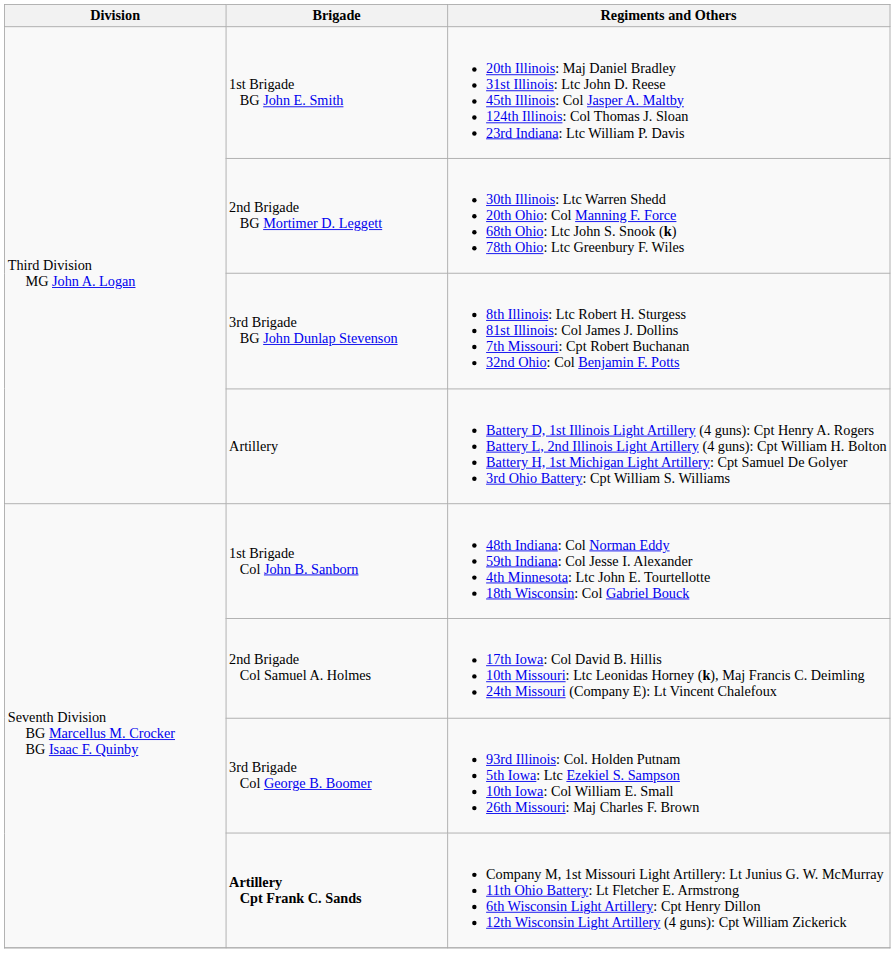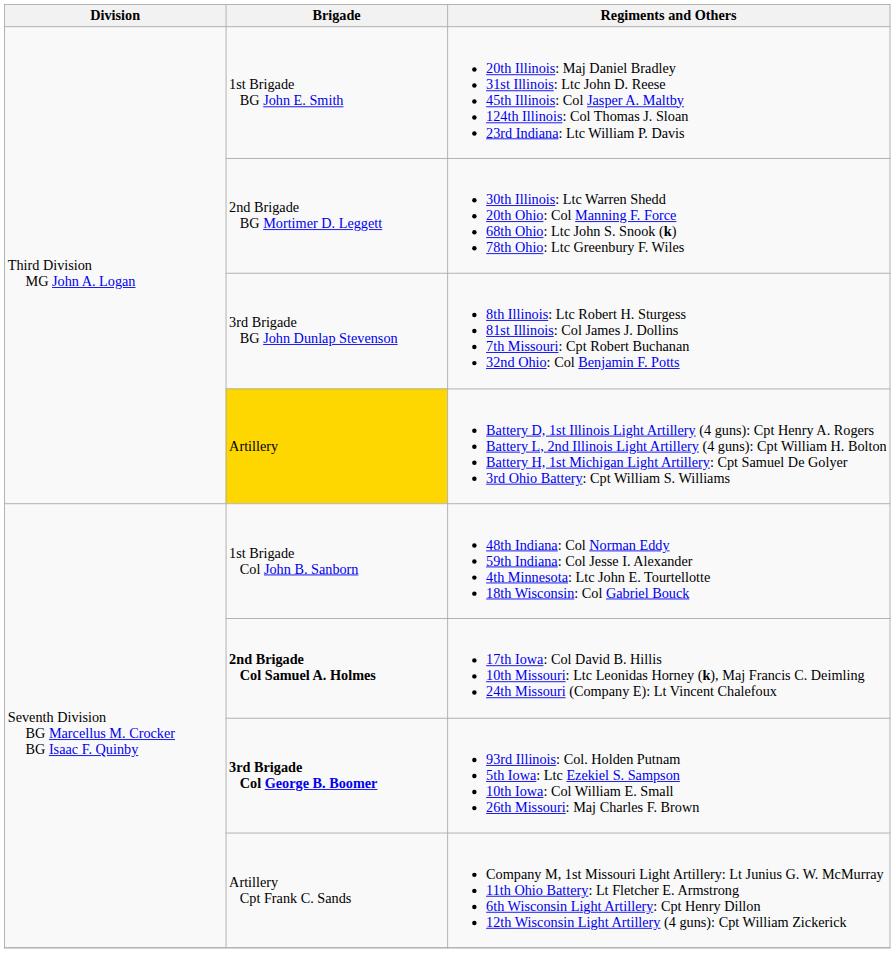(254, 446) no background -> (254, 446) gold background
(300, 668) normal -> (302, 668) bold
(300, 775) normal -> (303, 775) bold
(295, 890) bold -> (290, 890) normal
